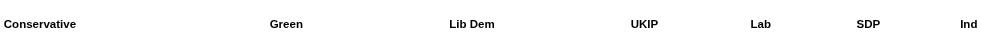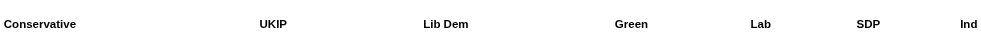columns swapped: (286, 8) <-> (645, 8)
